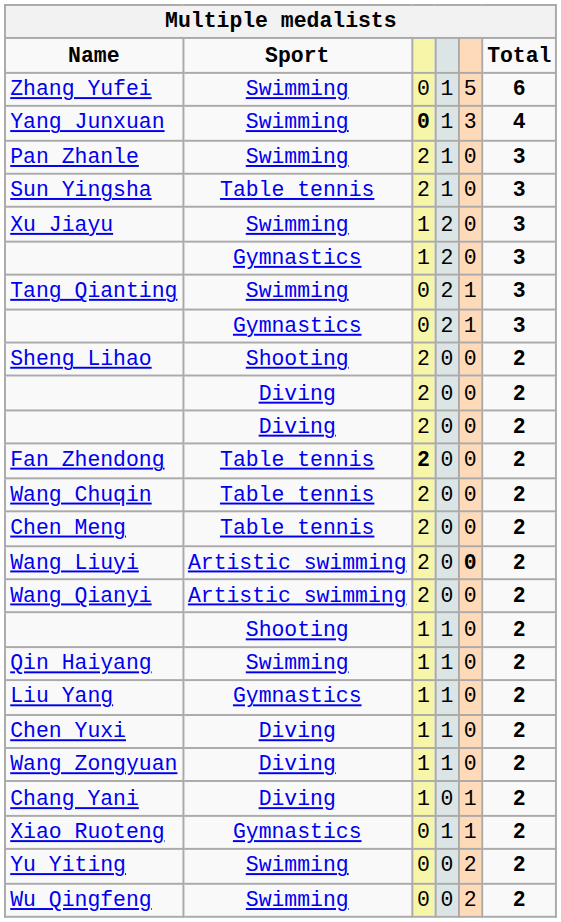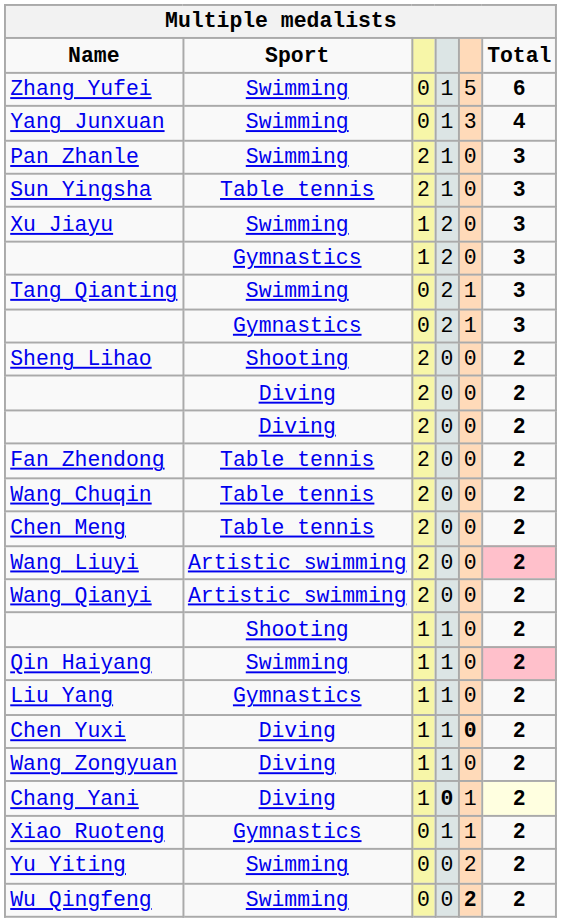(423, 123) bold -> (423, 123) normal
(423, 461) bold -> (423, 461) normal
(470, 562) bold -> (470, 562) normal
(519, 562) no background -> (519, 562) pink background
(519, 663) no background -> (519, 663) pink background
(470, 731) normal -> (470, 731) bold
(447, 799) normal -> (447, 799) bold
(519, 799) no background -> (519, 799) lightyellow background
(470, 900) normal -> (470, 900) bold
